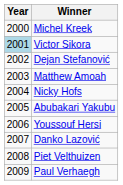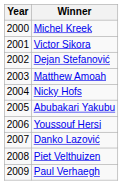(18, 44) lightblue background -> (18, 44) no background
